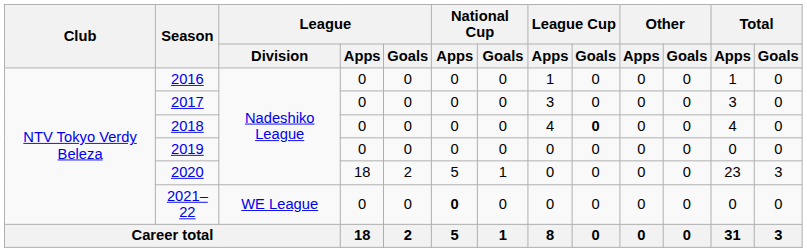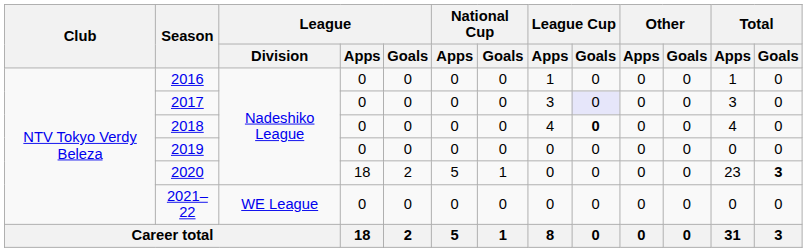(596, 102) no background -> (596, 102) lavender background
(778, 172) normal -> (778, 172) bold
(455, 204) bold -> (455, 204) normal
